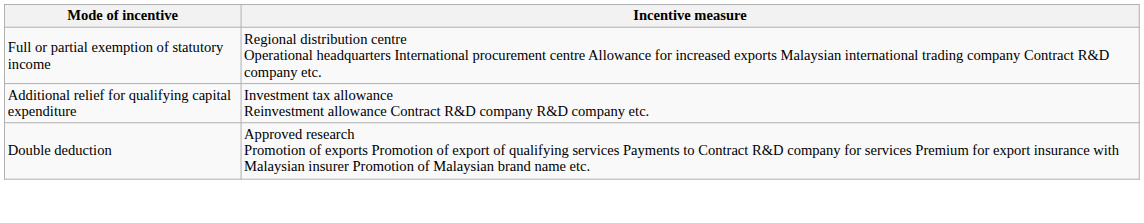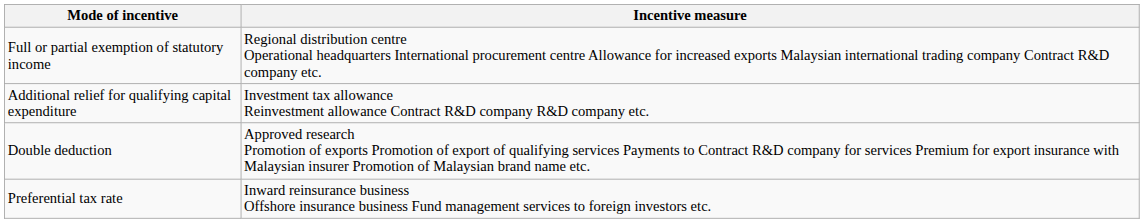+ row: (65, 198)
